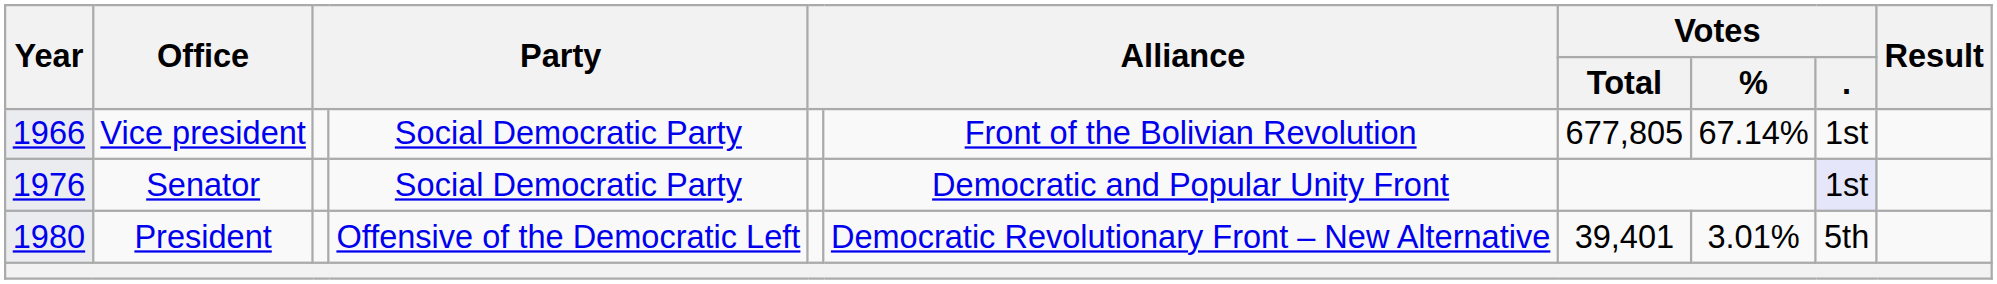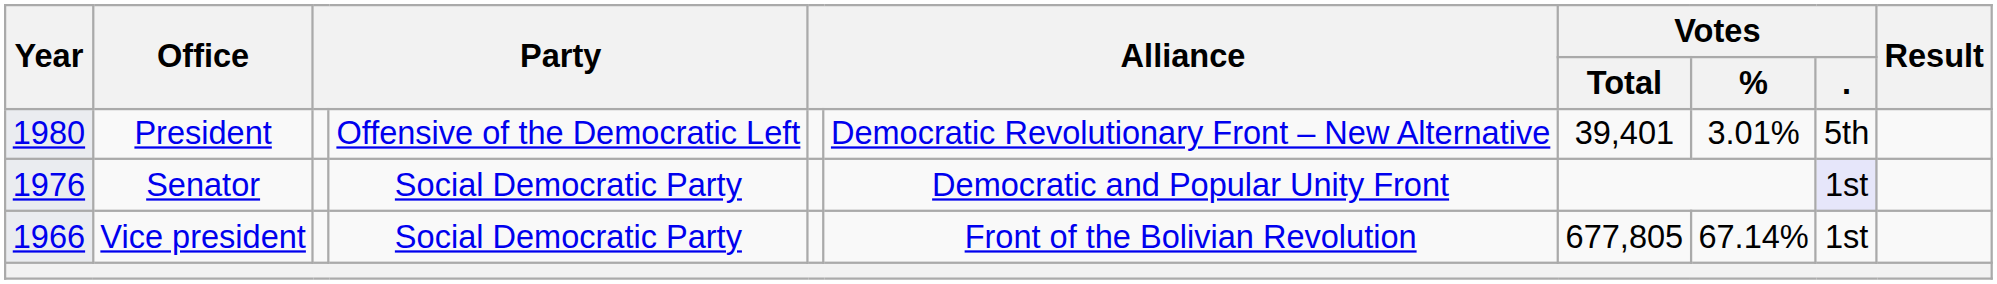rows swapped: (203, 134) <-> (203, 237)
